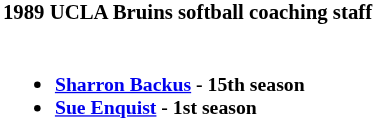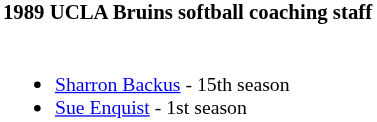(188, 96) bold -> (188, 96) normal
